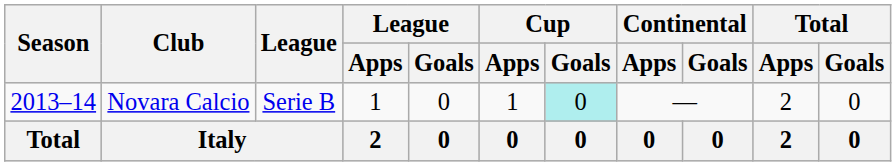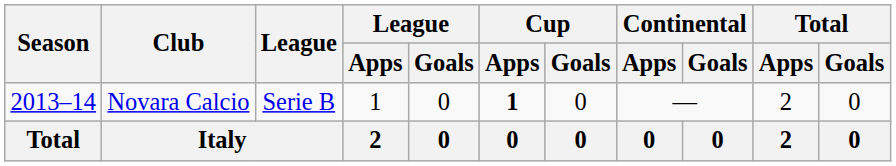(512, 101) normal -> (512, 101) bold
(581, 101) paleturquoise background -> (581, 101) no background
